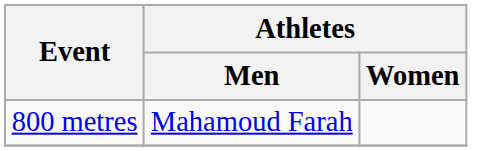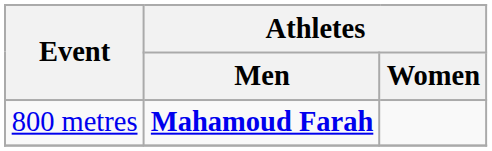(252, 122) normal -> (262, 122) bold
